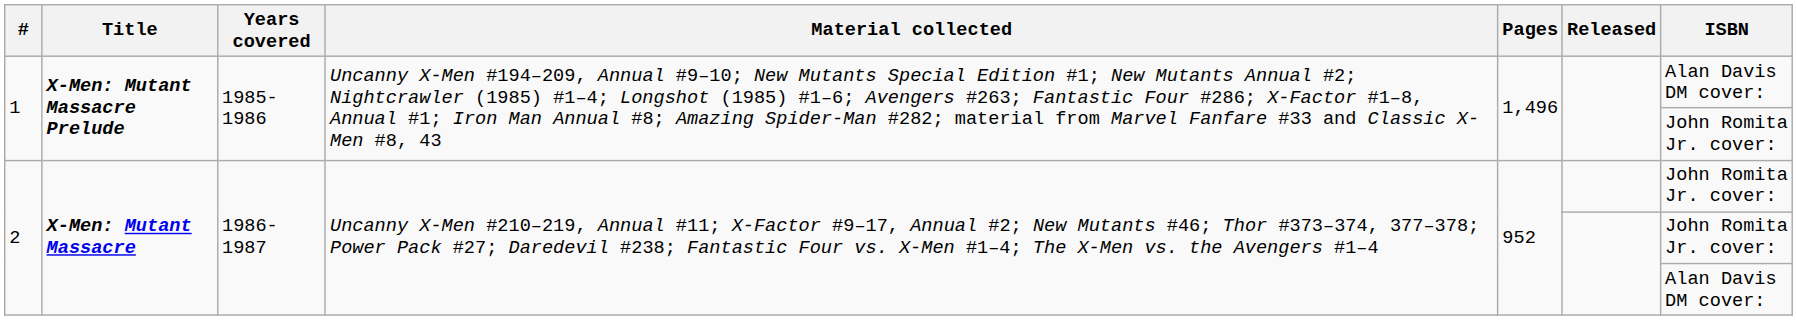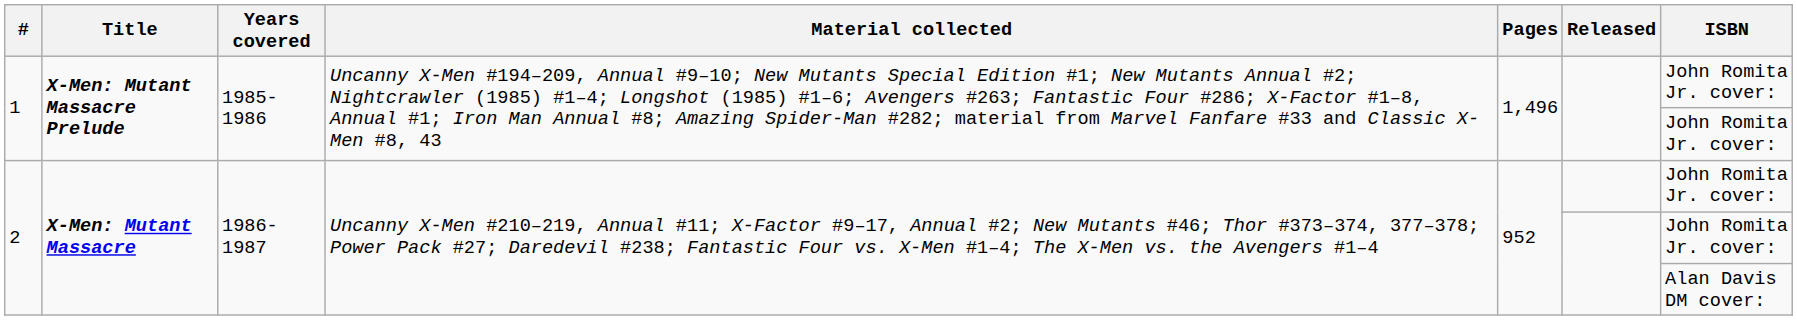(1721, 82) Alan Davis DM cover: -> (1726, 82) John Romita Jr. cover:
